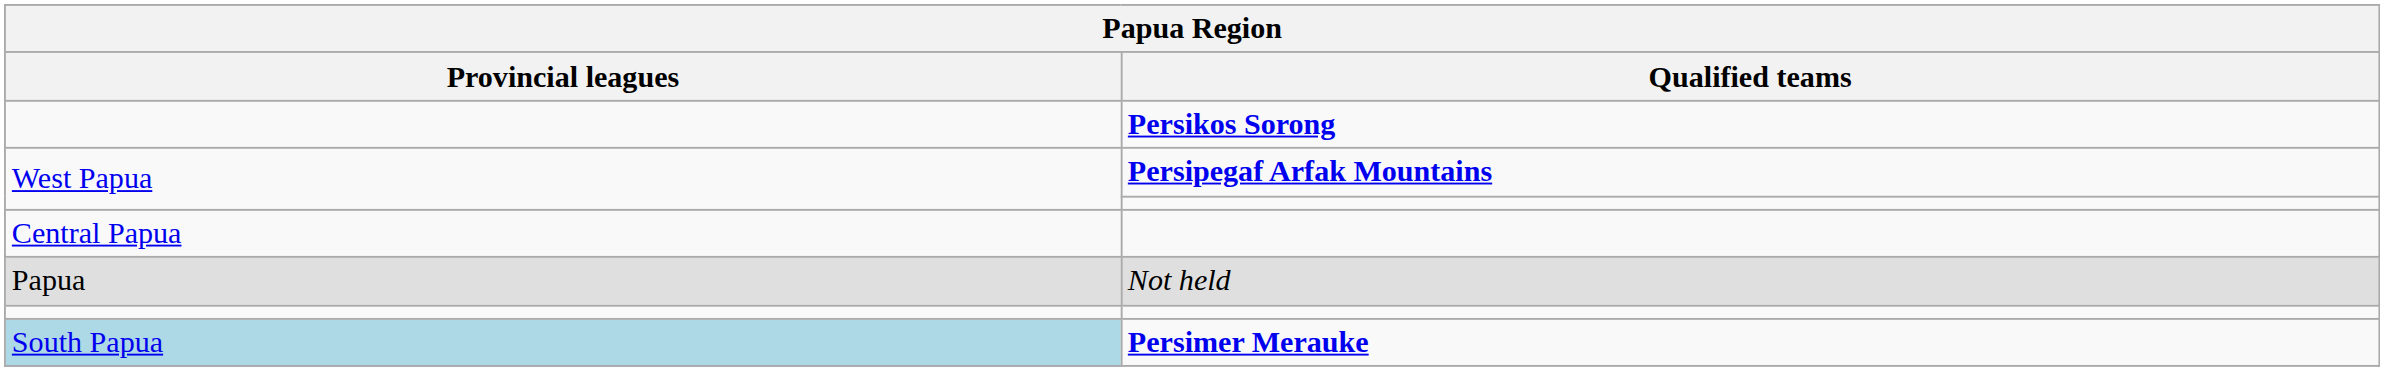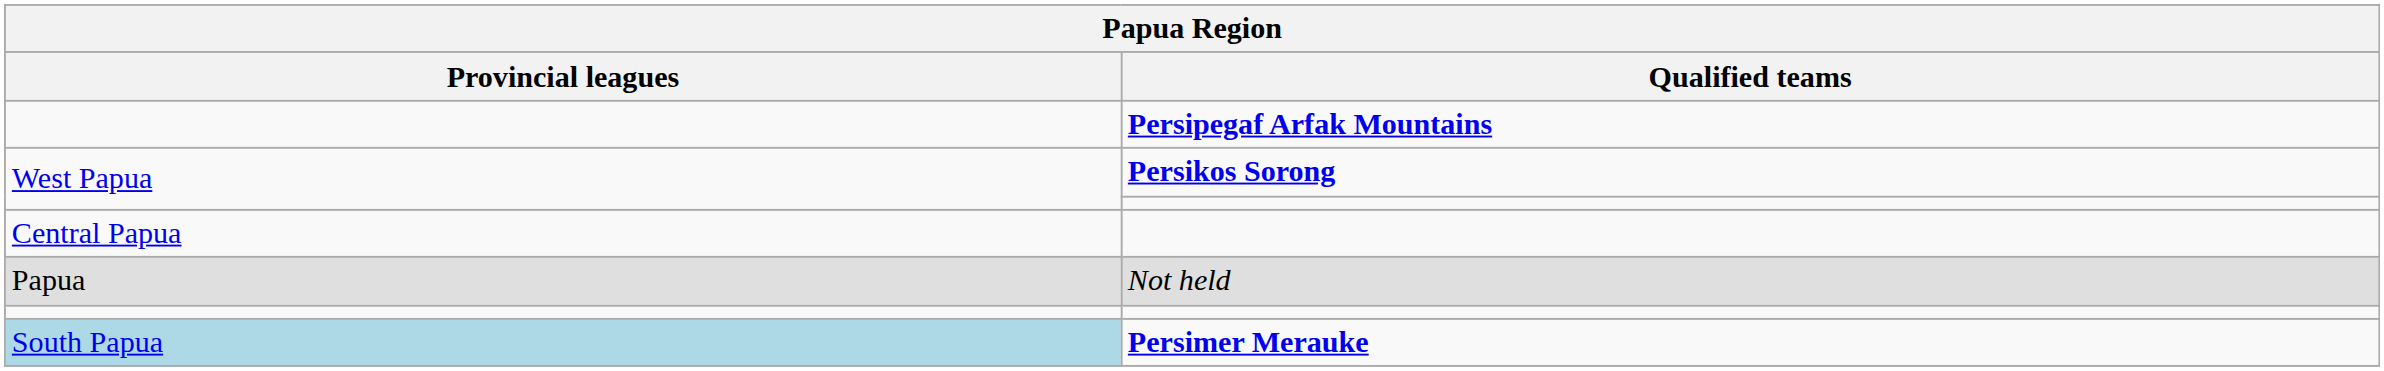(1232, 123) Persikos Sorong -> (1310, 123) Persipegaf Arfak Mountains
(1310, 171) Persipegaf Arfak Mountains -> (1232, 171) Persikos Sorong
